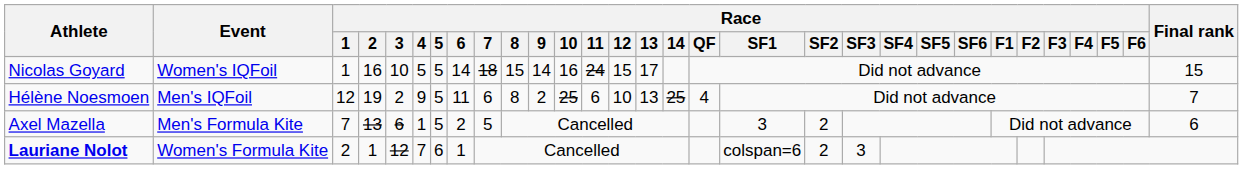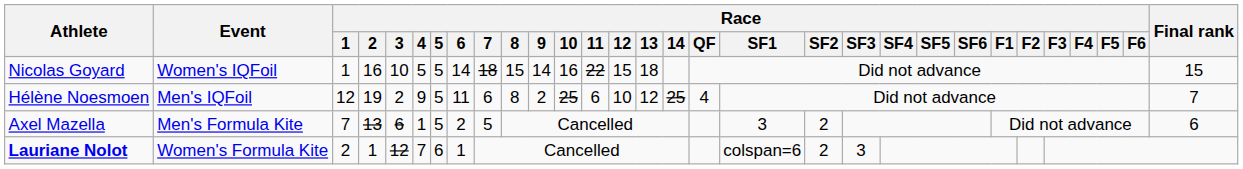(595, 71) 24 -> (595, 71) 22
(649, 71) 17 -> (649, 71) 18
(649, 97) 13 -> (649, 97) 12
